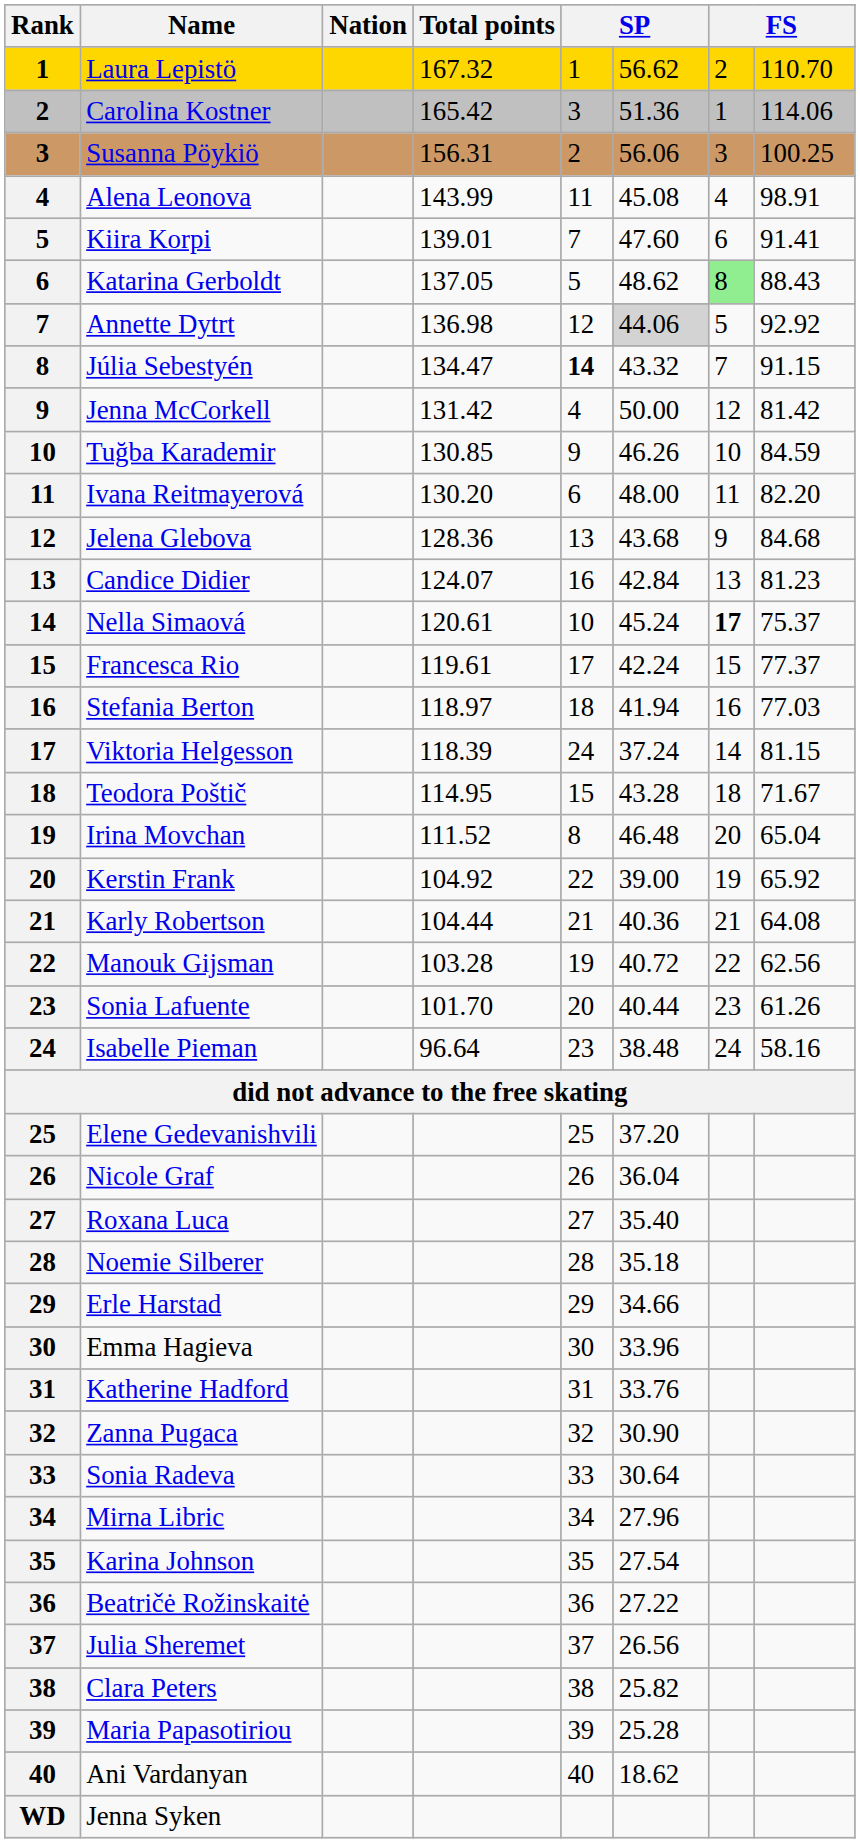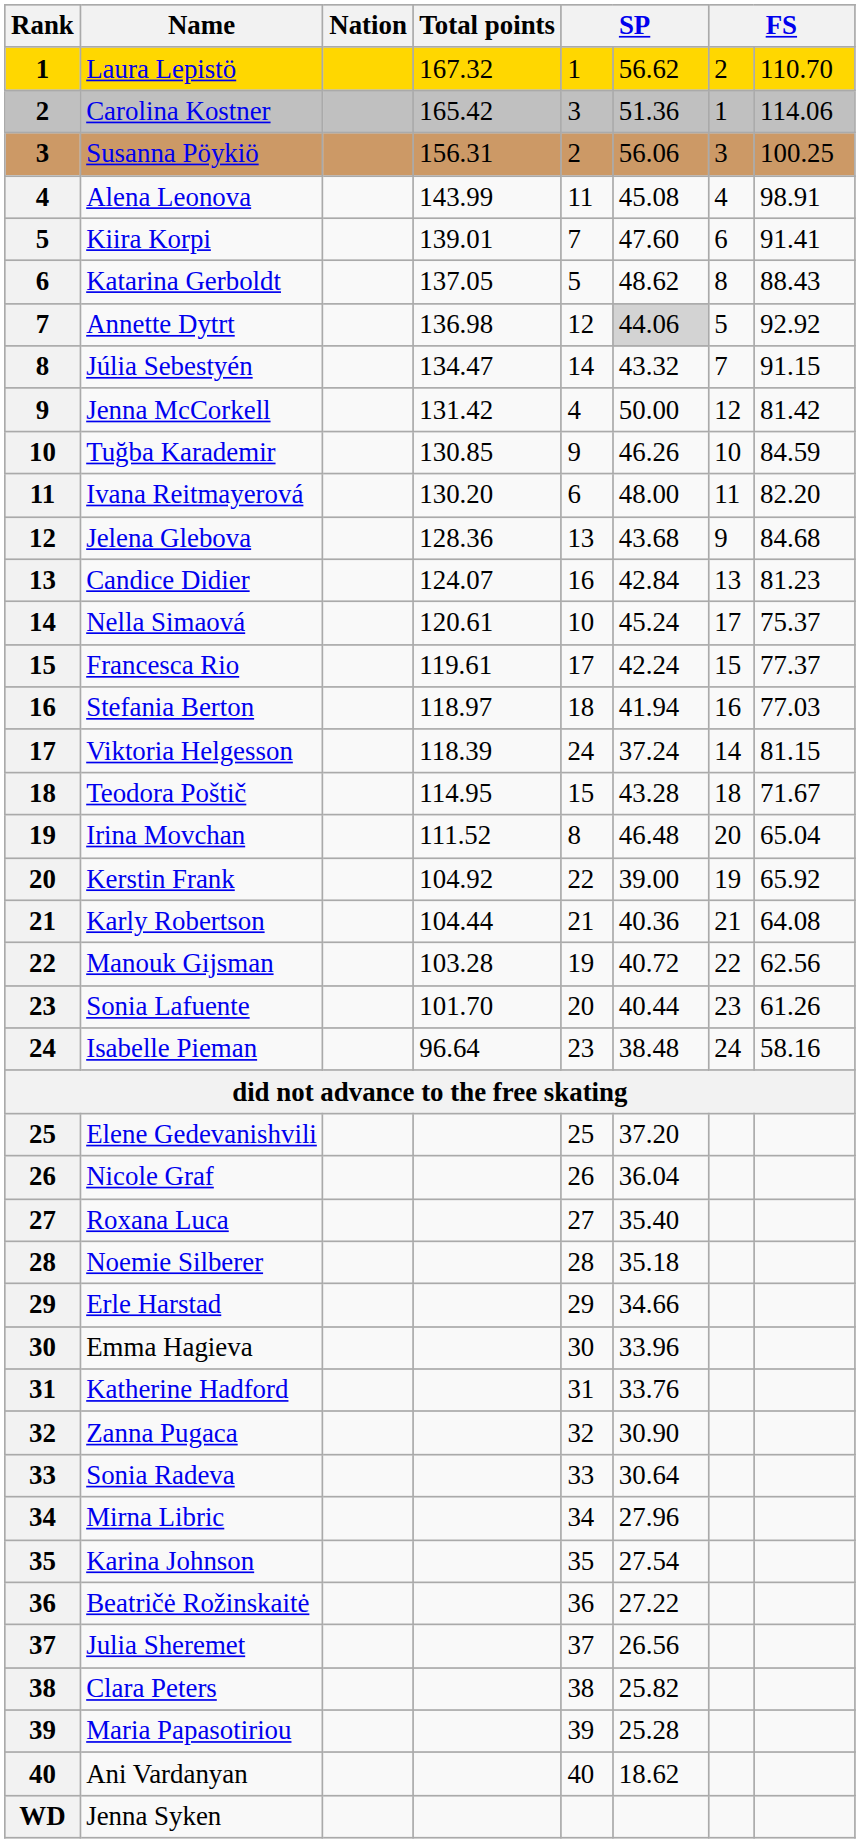(721, 281) lightgreen background -> (721, 281) no background
(581, 366) bold -> (581, 366) normal
(728, 622) bold -> (728, 622) normal
